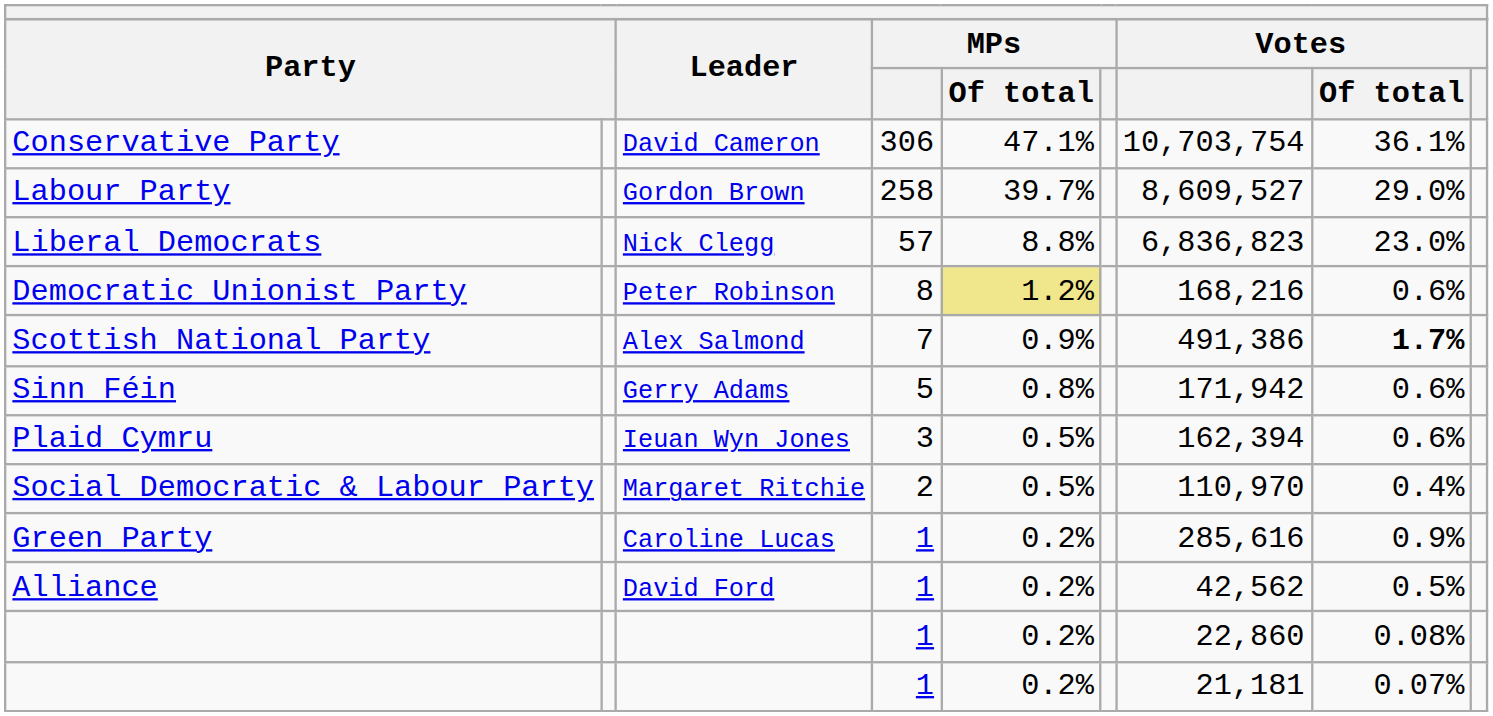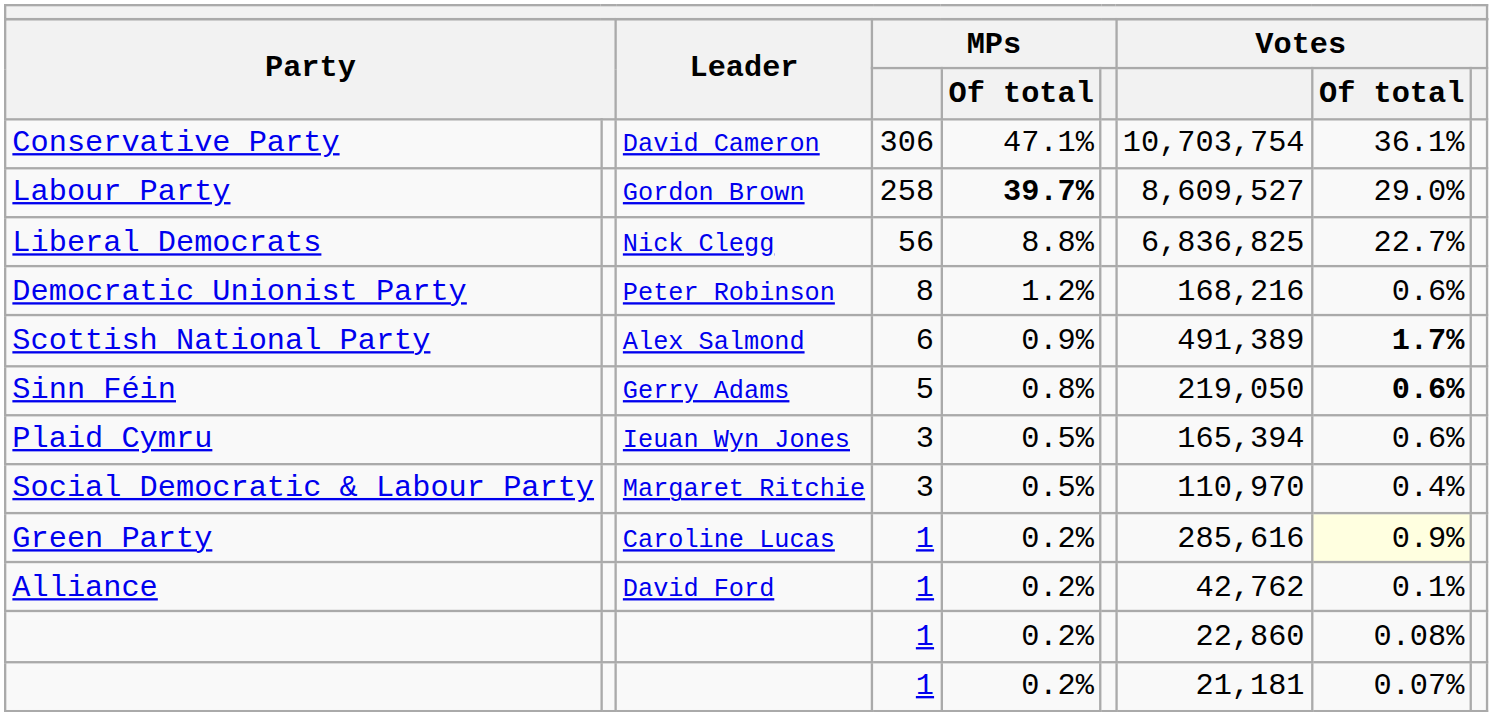(1048, 192) normal -> (1048, 192) bold
(916, 242) 57 -> (916, 242) 56
(1223, 242) 6,836,823 -> (1223, 242) 6,836,825
(1419, 242) 23.0% -> (1419, 242) 22.7%
(1058, 291) khaki background -> (1058, 291) no background
(925, 340) 7 -> (925, 340) 6
(1241, 340) 491,386 -> (1241, 340) 491,389
(1241, 390) 171,942 -> (1241, 390) 219,050
(1428, 390) normal -> (1428, 390) bold
(1241, 439) 162,394 -> (1241, 439) 165,394
(925, 489) 2 -> (925, 489) 3
(1428, 538) no background -> (1428, 538) lightyellow background
(1250, 587) 42,562 -> (1250, 587) 42,762
(1428, 587) 0.5% -> (1428, 587) 0.1%
